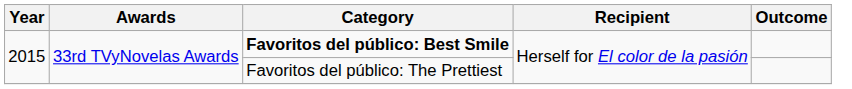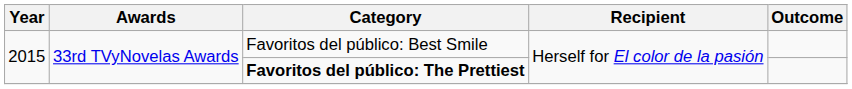(378, 44) bold -> (367, 44) normal
(374, 70) normal -> (385, 70) bold
